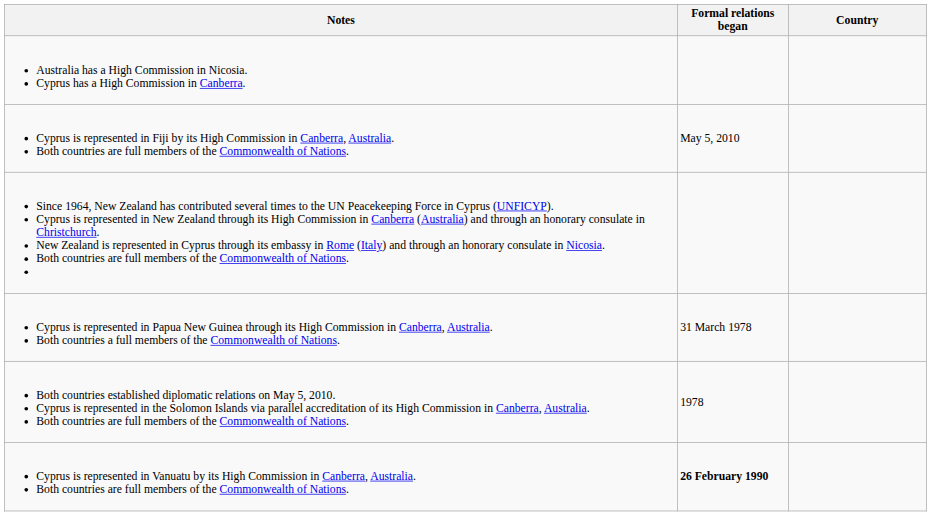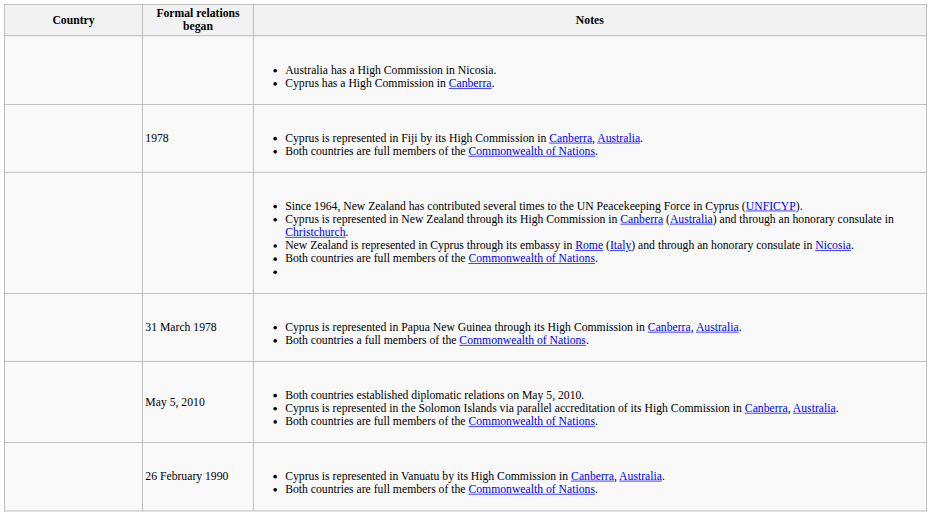columns swapped: (857, 20) <-> (341, 20)
(710, 138) May 5, 2010 -> (157, 138) 1978
(692, 402) 1978 -> (175, 402) May 5, 2010
(724, 476) bold -> (187, 476) normal
